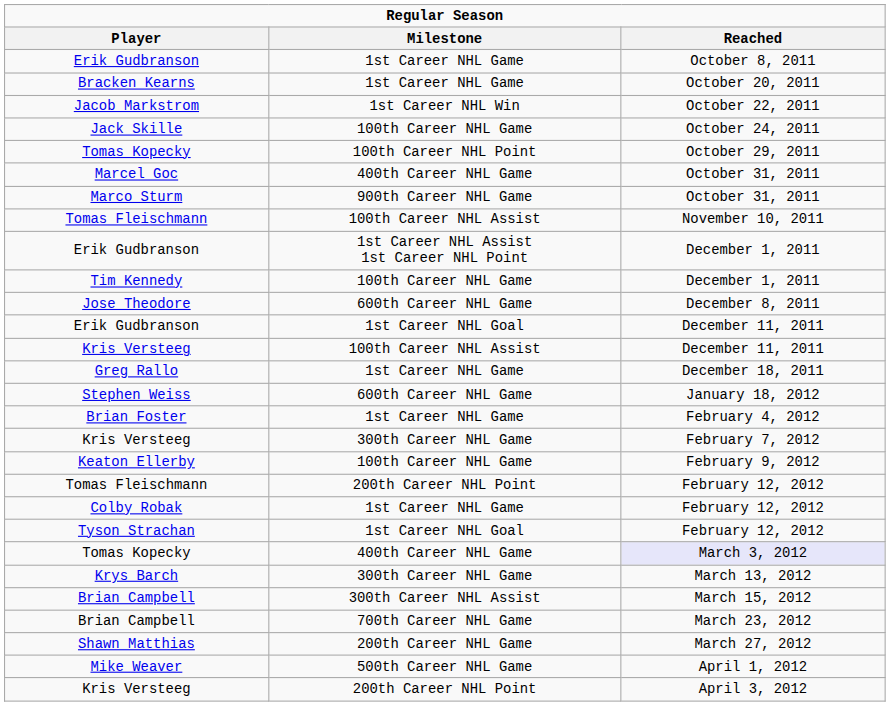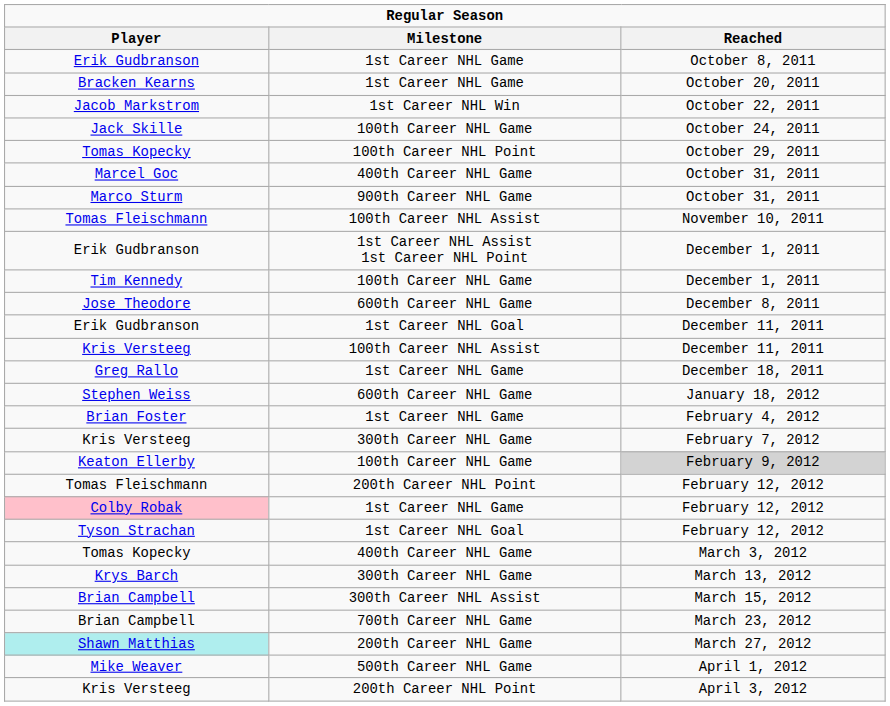(753, 463) no background -> (753, 463) lightgrey background
(136, 508) no background -> (136, 508) pink background
(753, 553) lavender background -> (753, 553) no background
(136, 644) no background -> (136, 644) paleturquoise background
